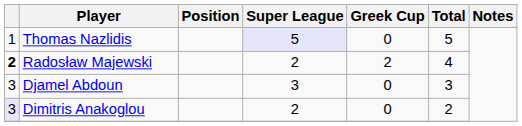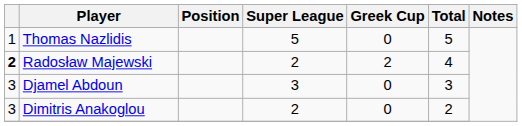(295, 39) lavender background -> (295, 39) no background
(12, 109) lavender background -> (12, 109) no background
